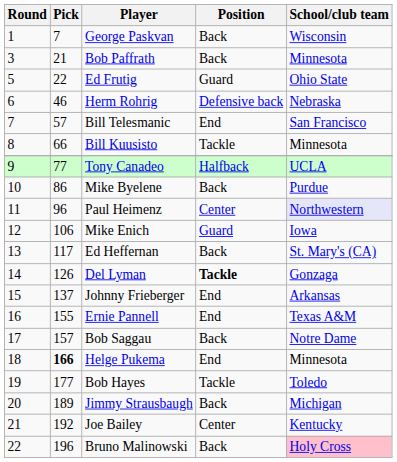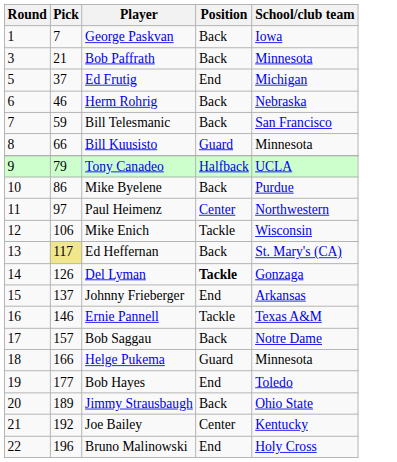(318, 36) Wisconsin -> (269, 36) Iowa
(60, 79) 22 -> (60, 79) 37
(216, 79) Guard -> (210, 79) End
(318, 79) Ohio State -> (281, 79) Michigan
(241, 101) Defensive back -> (213, 101) Back
(60, 123) 57 -> (60, 123) 59
(210, 123) End -> (213, 123) Back
(217, 144) Tackle -> (216, 144) Guard
(60, 166) 77 -> (60, 166) 79
(60, 209) 96 -> (60, 209) 97
(327, 209) lavender background -> (292, 209) no background
(216, 230) Guard -> (217, 230) Tackle
(303, 230) Iowa -> (284, 230) Wisconsin
(63, 252) no background -> (63, 252) khaki background
(63, 317) 155 -> (63, 317) 146
(210, 317) End -> (217, 317) Tackle
(63, 360) bold -> (63, 360) normal
(210, 360) End -> (216, 360) Guard
(217, 381) Tackle -> (210, 381) End
(316, 403) Michigan -> (284, 403) Ohio State
(213, 446) Back -> (210, 446) End
(320, 446) pink background -> (286, 446) no background
